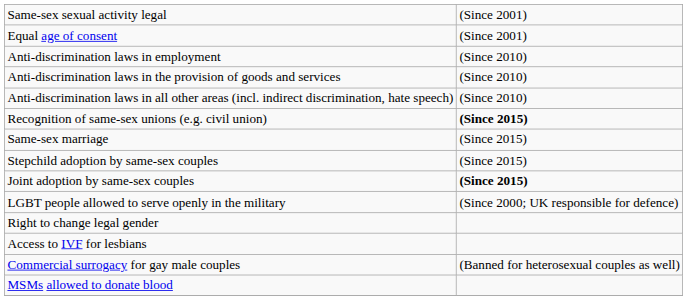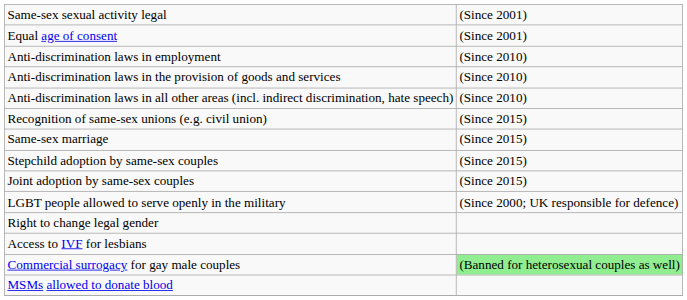(493, 118) bold -> (493, 118) normal
(493, 181) bold -> (493, 181) normal
(570, 264) no background -> (570, 264) lightgreen background
